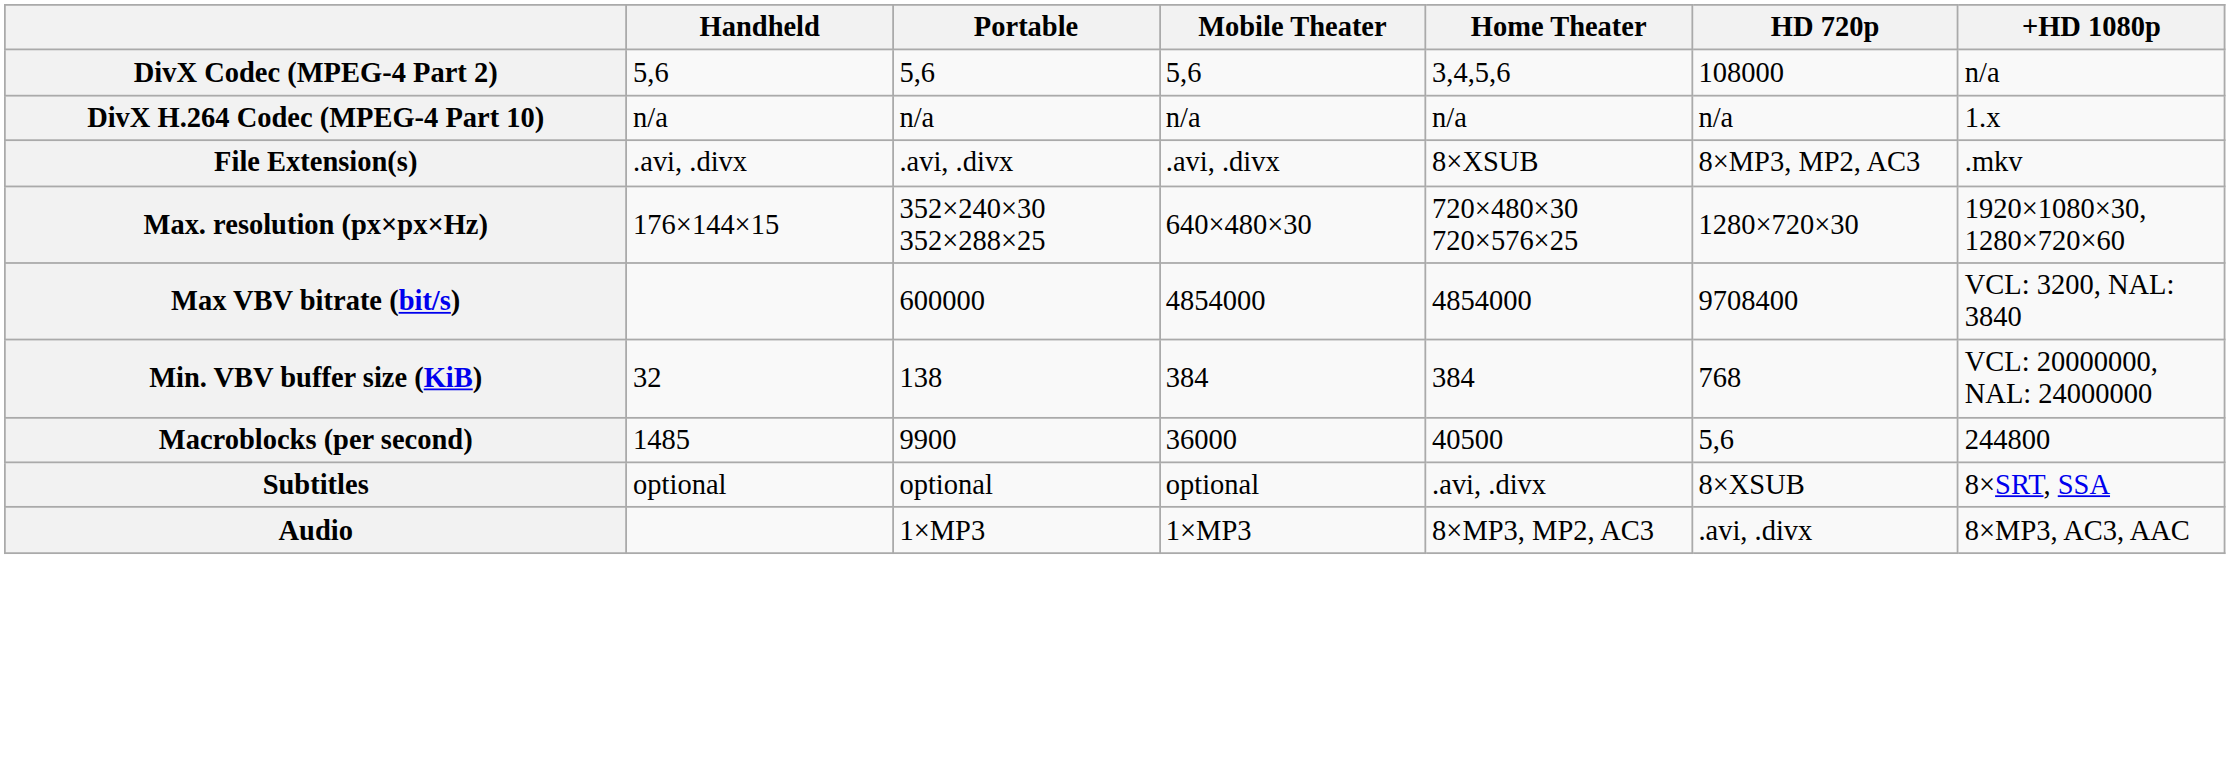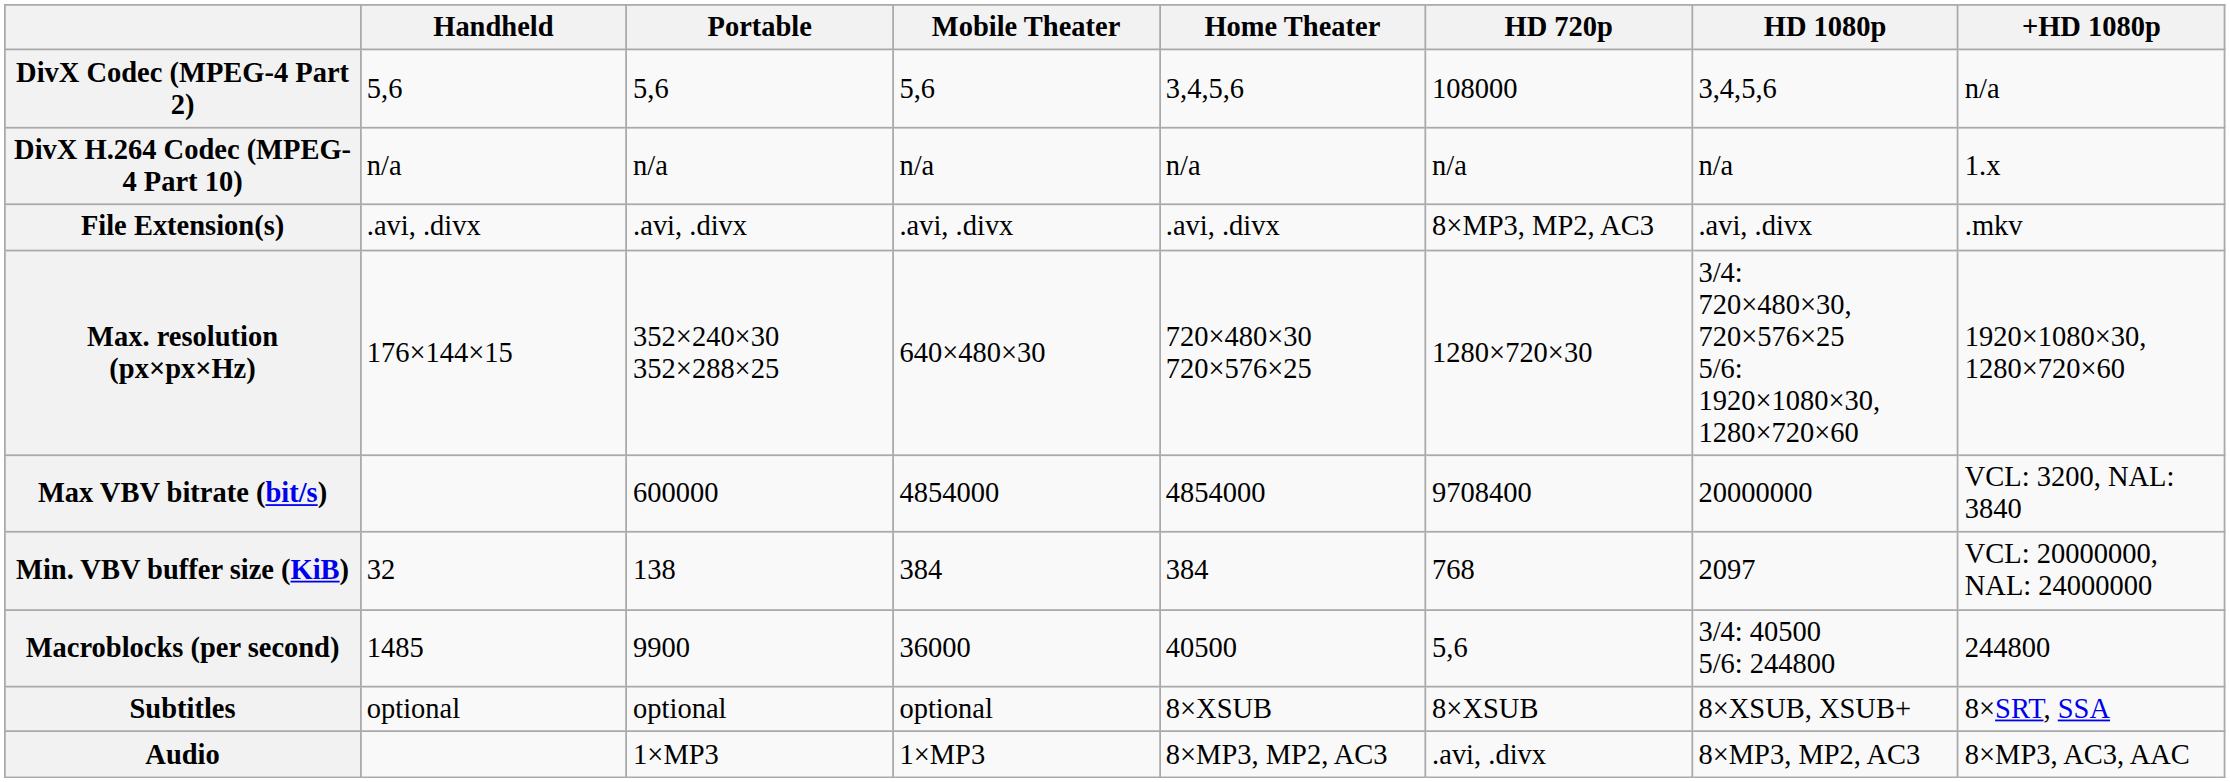+ column: (1825, 27)
(1485, 162) 8×XSUB -> (1223, 226) .avi, .divx
(1489, 484) .avi, .divx -> (1219, 708) 8×XSUB
